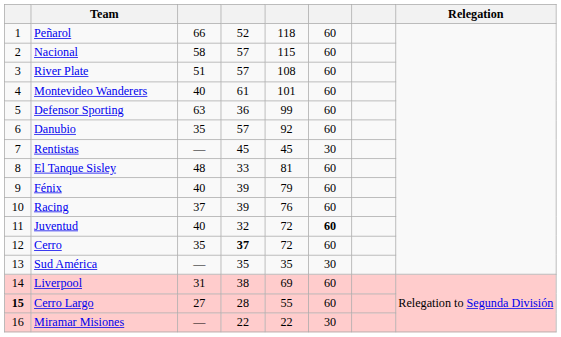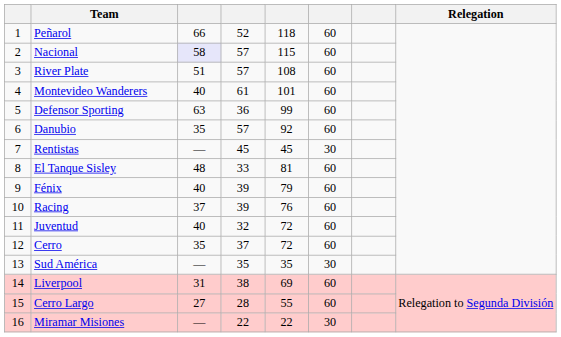(199, 52) no background -> (199, 52) lavender background
(330, 226) bold -> (330, 226) normal
(243, 245) bold -> (243, 245) normal
(18, 303) bold -> (18, 303) normal
